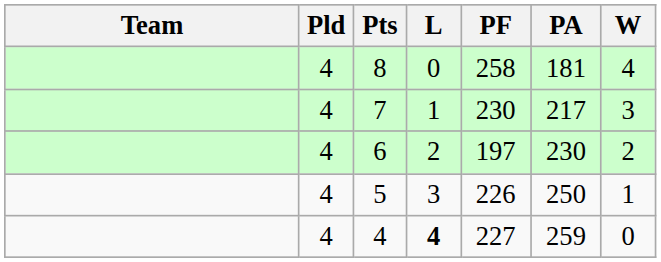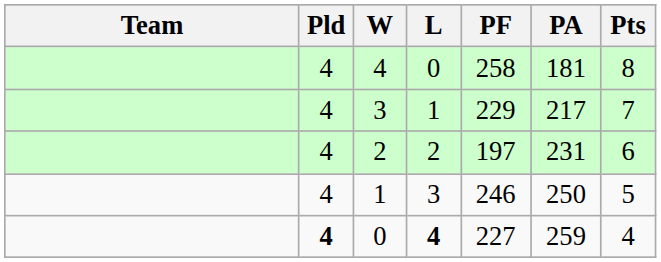columns swapped: (628, 25) <-> (380, 25)
(496, 109) 230 -> (496, 109) 229
(566, 151) 230 -> (566, 151) 231
(496, 194) 226 -> (496, 194) 246
(326, 236) normal -> (326, 236) bold
